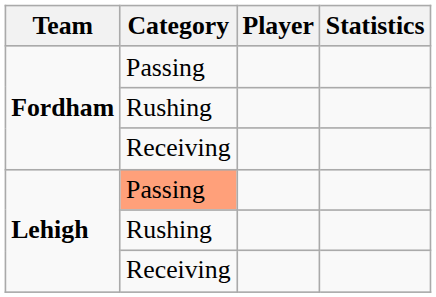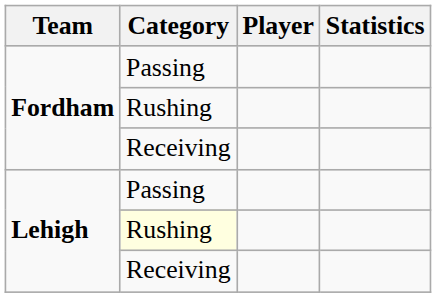(165, 189) lightsalmon background -> (165, 189) no background
(169, 229) no background -> (169, 229) lightyellow background
